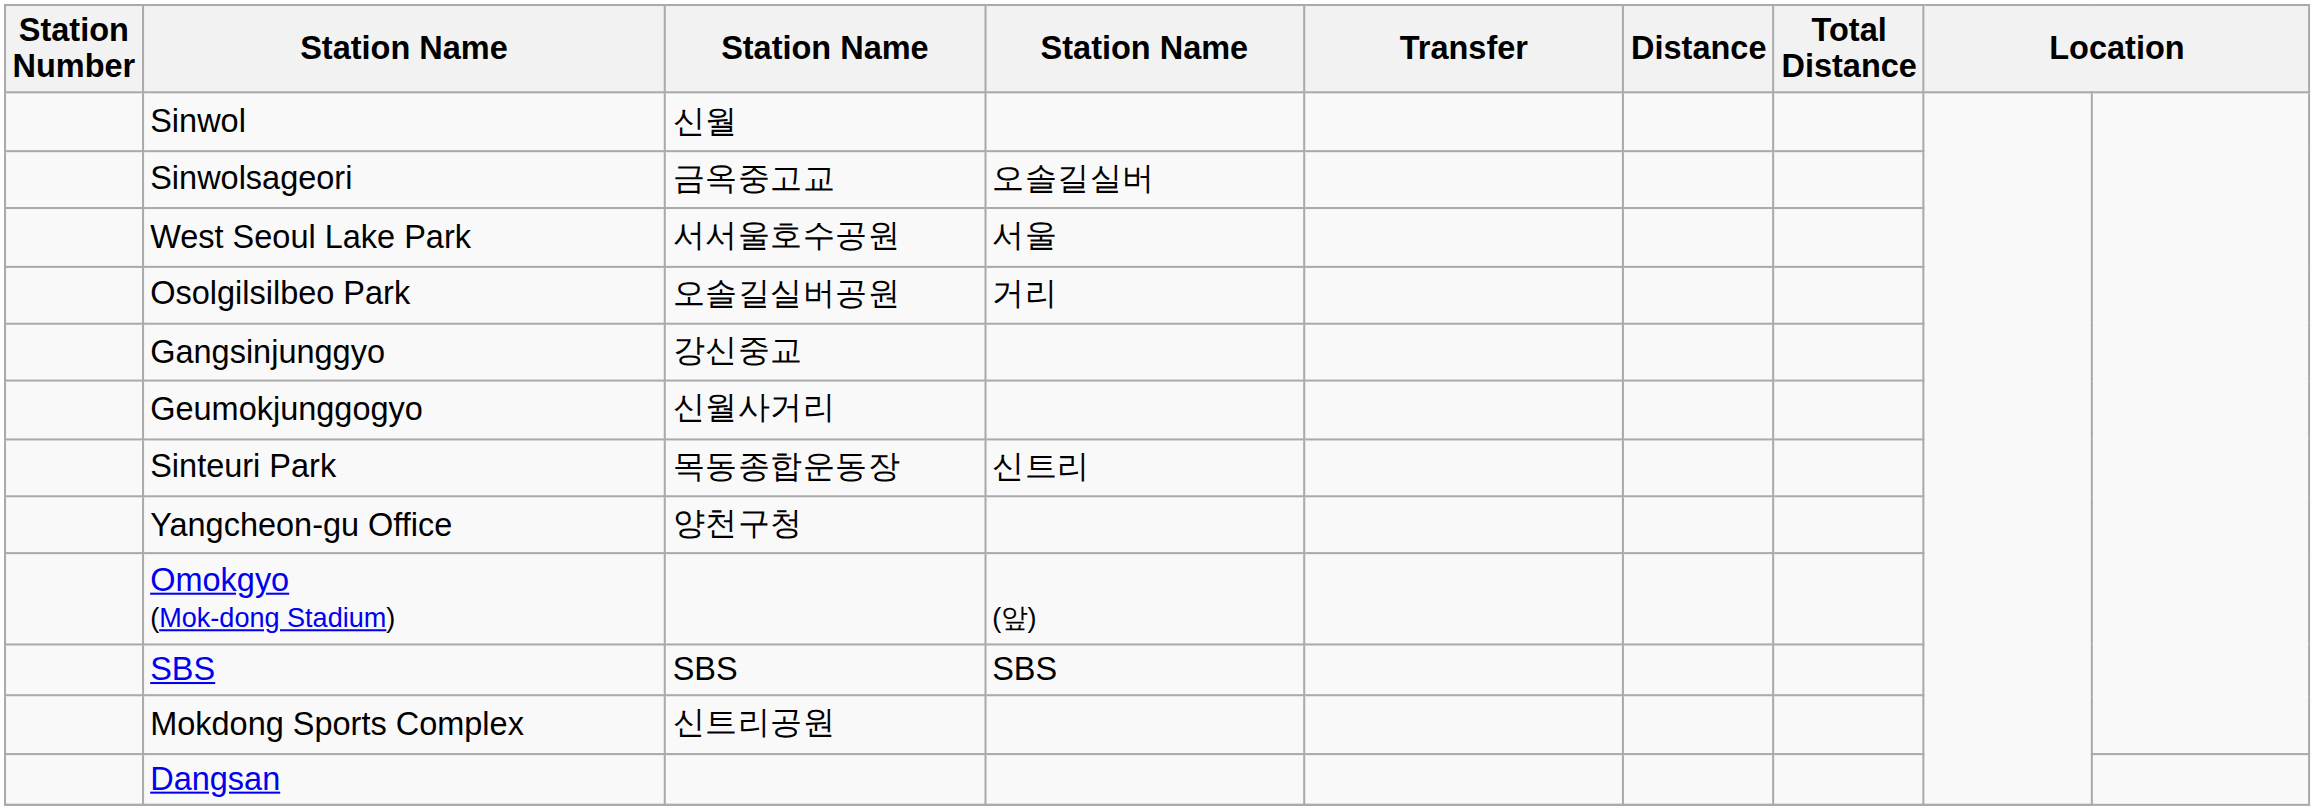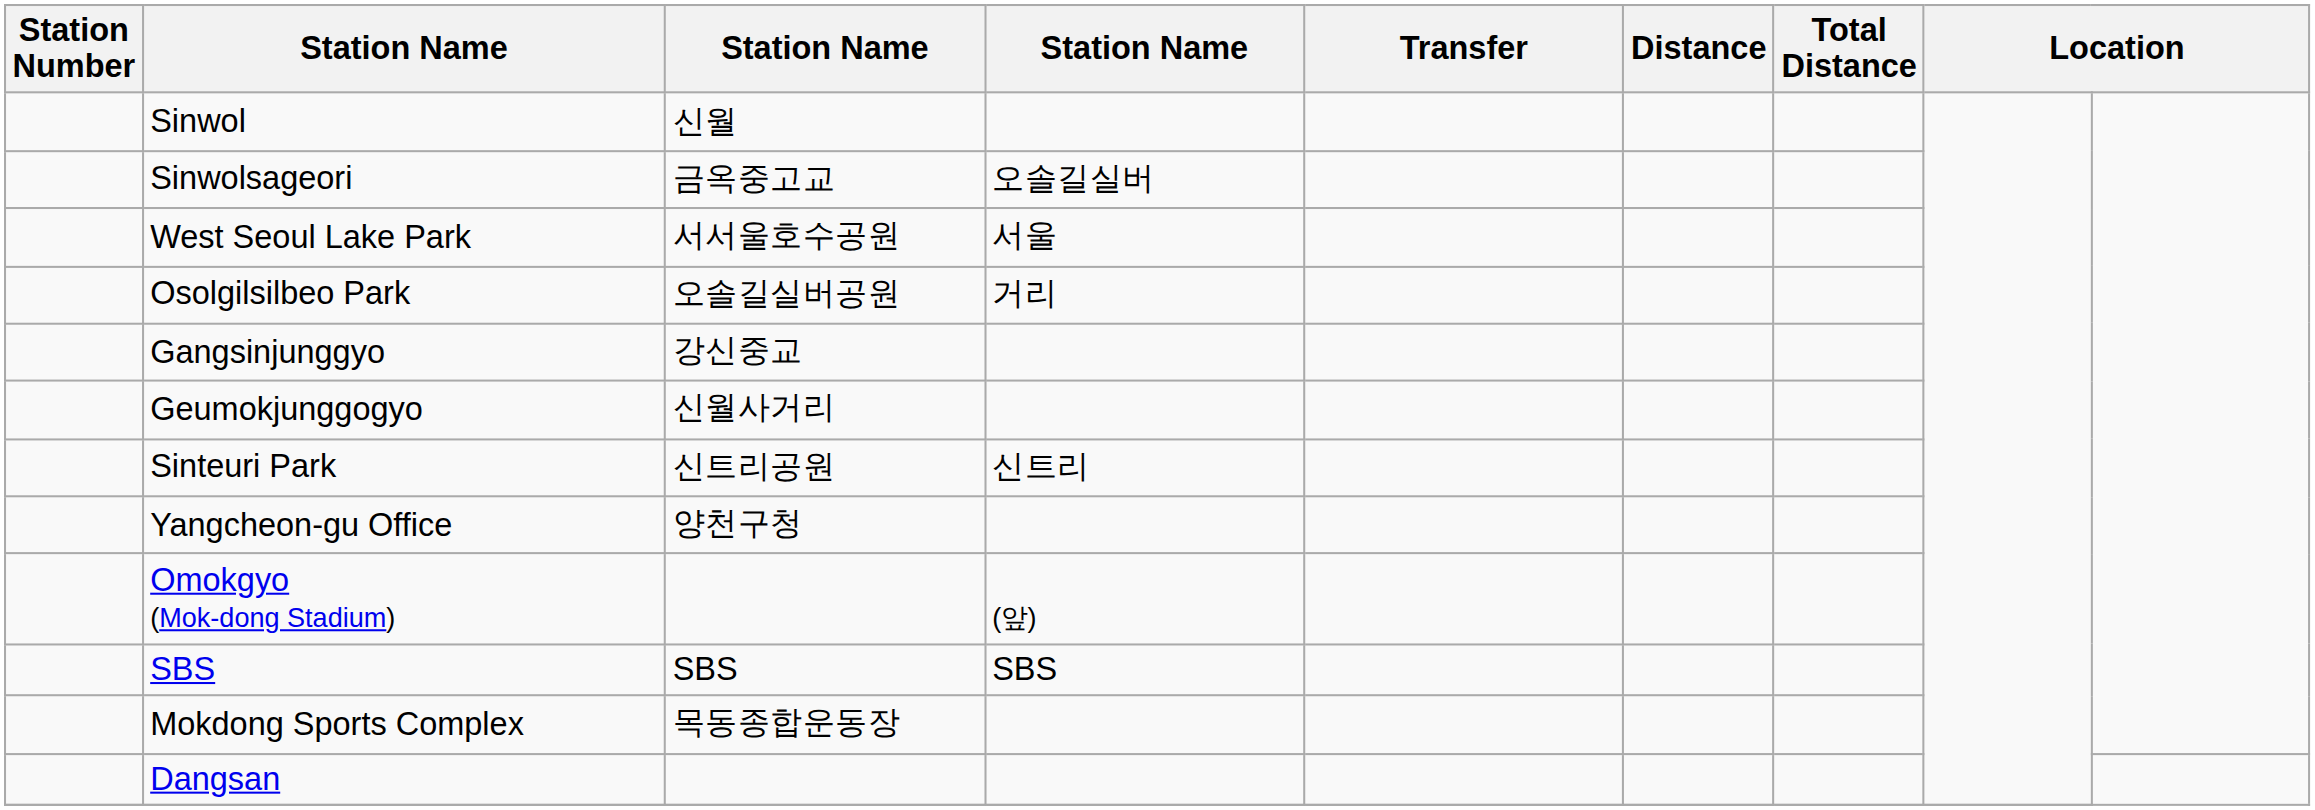(786, 465) 목동종합운동장 -> (754, 465) 신트리공원
(754, 722) 신트리공원 -> (786, 722) 목동종합운동장
